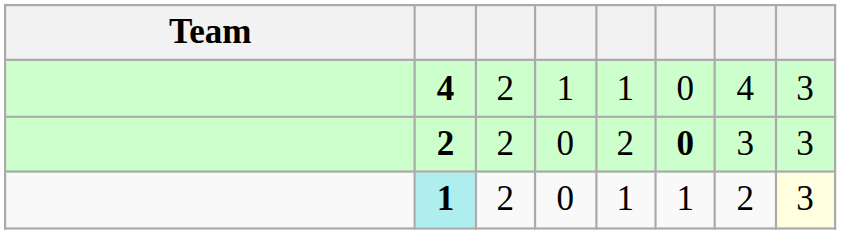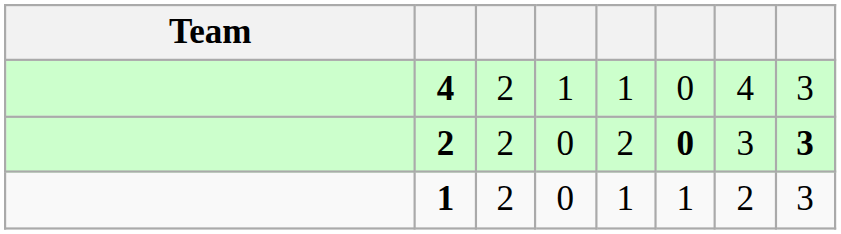(805, 143) normal -> (805, 143) bold
(445, 198) paleturquoise background -> (445, 198) no background
(805, 198) lightyellow background -> (805, 198) no background
